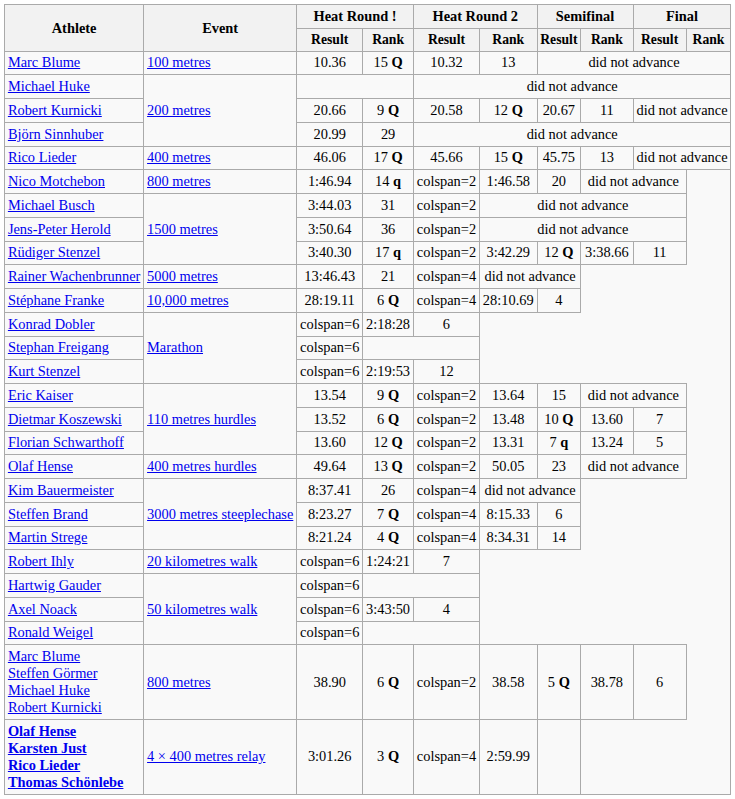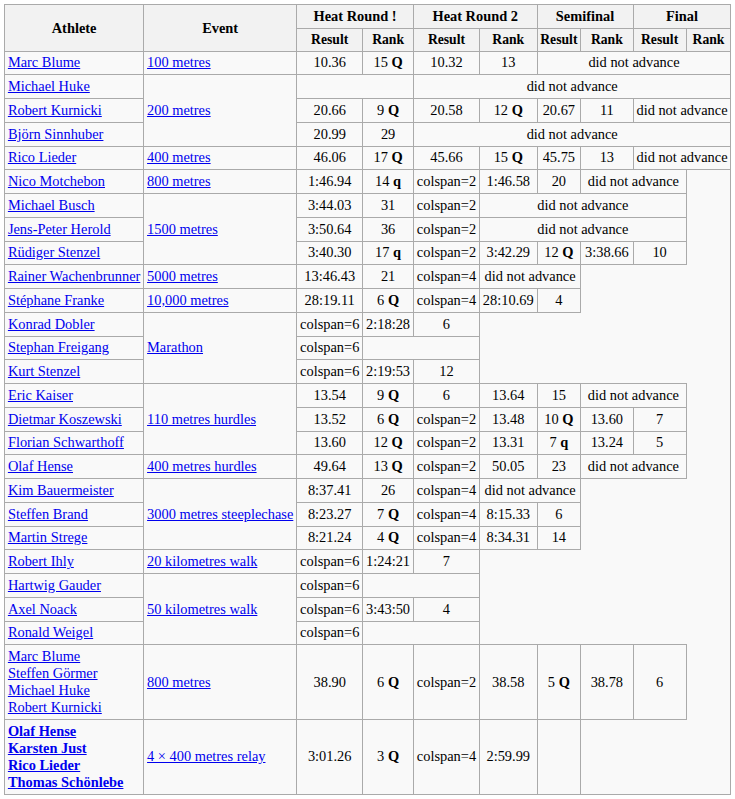(660, 252) 11 -> (660, 252) 10
(446, 395) colspan=2 -> (446, 395) 6
